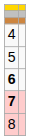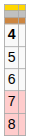(12, 35) normal -> (12, 35) bold
(12, 79) bold -> (12, 79) normal
(12, 102) bold -> (12, 102) normal
